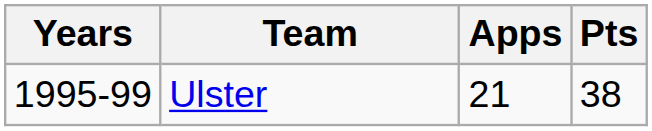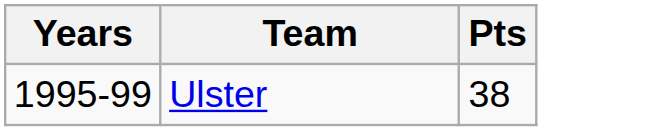- column: (515, 34)
